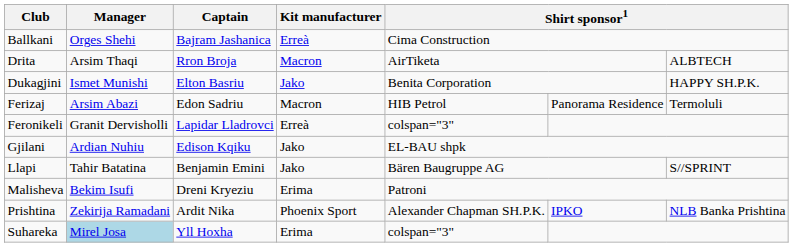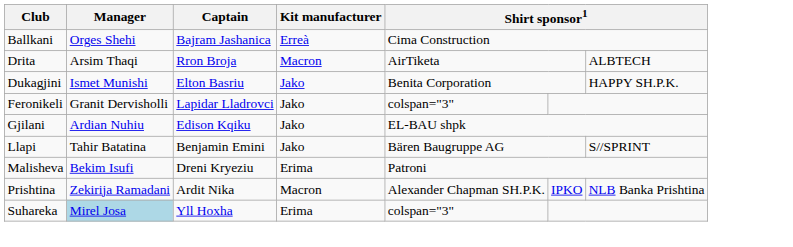- row: (26, 104)
(294, 125) Erreà -> (292, 104) Jako
(318, 210) Phoenix Sport -> (301, 189) Macron
